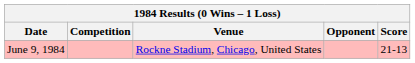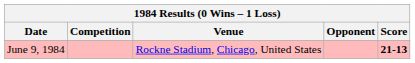(394, 49) normal -> (394, 49) bold
